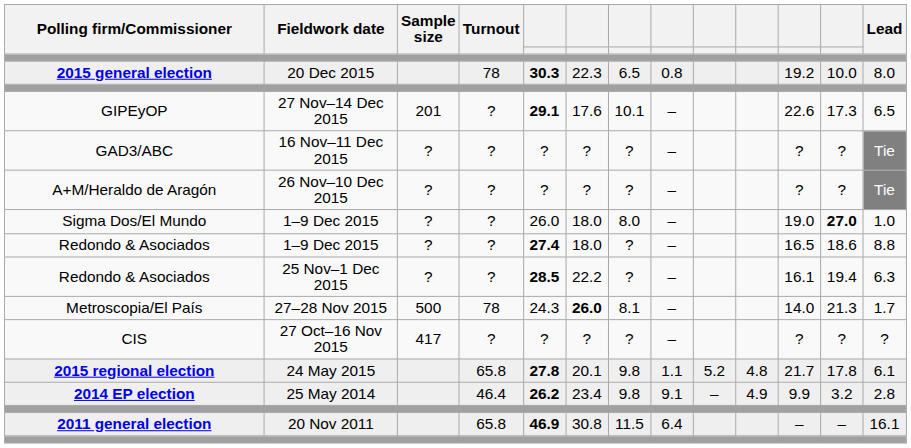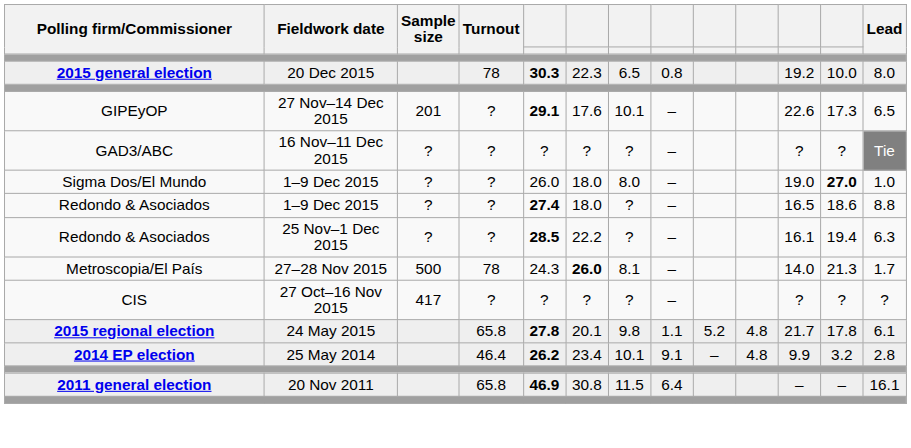- row: (134, 190)
(629, 393) 9.8 -> (629, 354) 10.1
(757, 393) 4.9 -> (757, 354) 4.8
